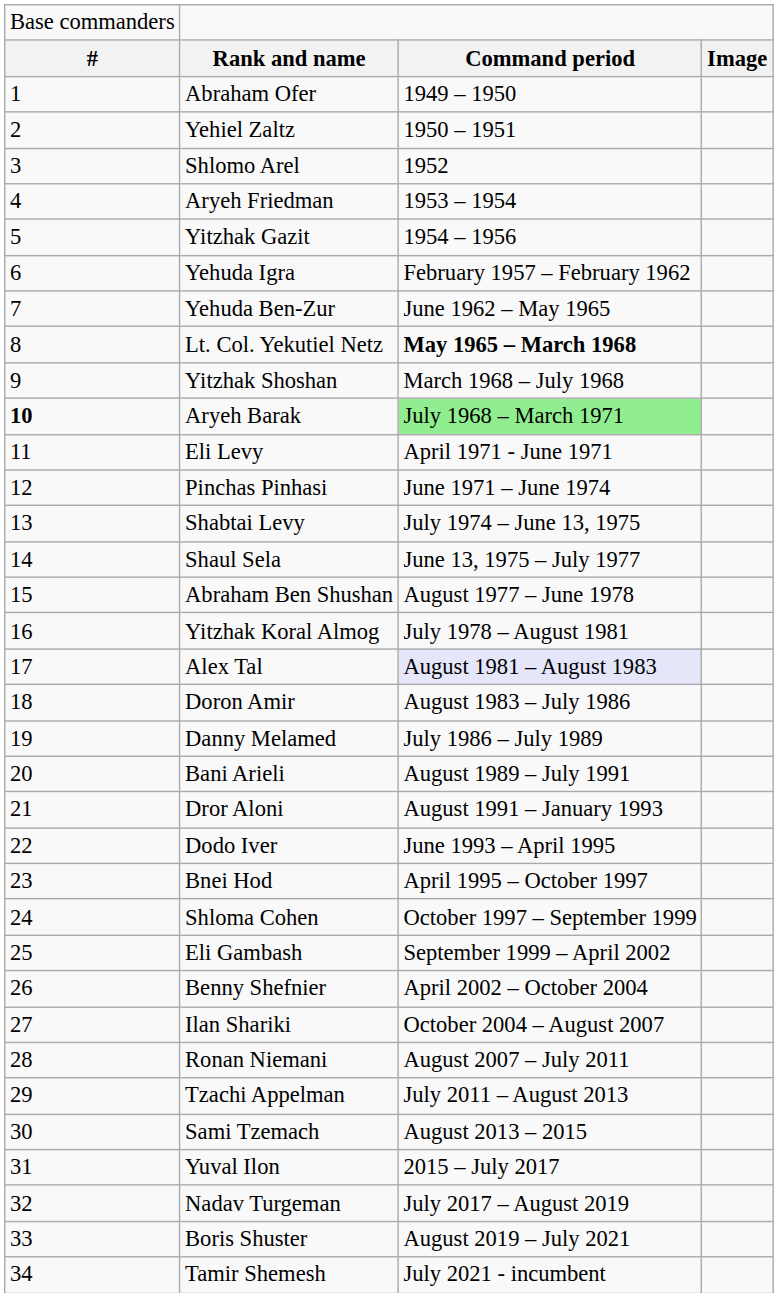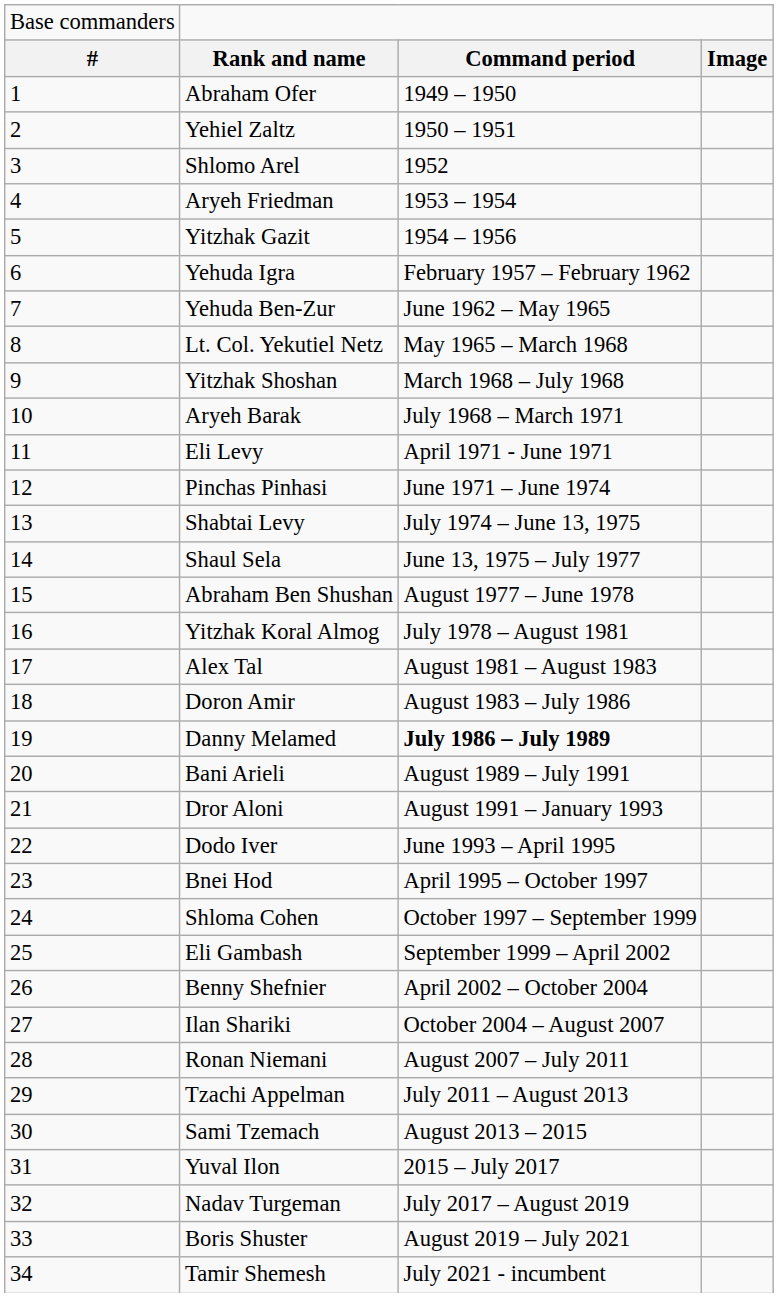(520, 344) bold -> (516, 344) normal
(21, 415) bold -> (21, 415) normal
(514, 415) lightgreen background -> (514, 415) no background
(530, 666) lavender background -> (530, 666) no background
(503, 737) normal -> (507, 737) bold
